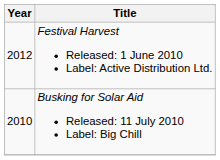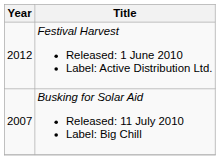(20, 121) 2010 -> (20, 121) 2007
